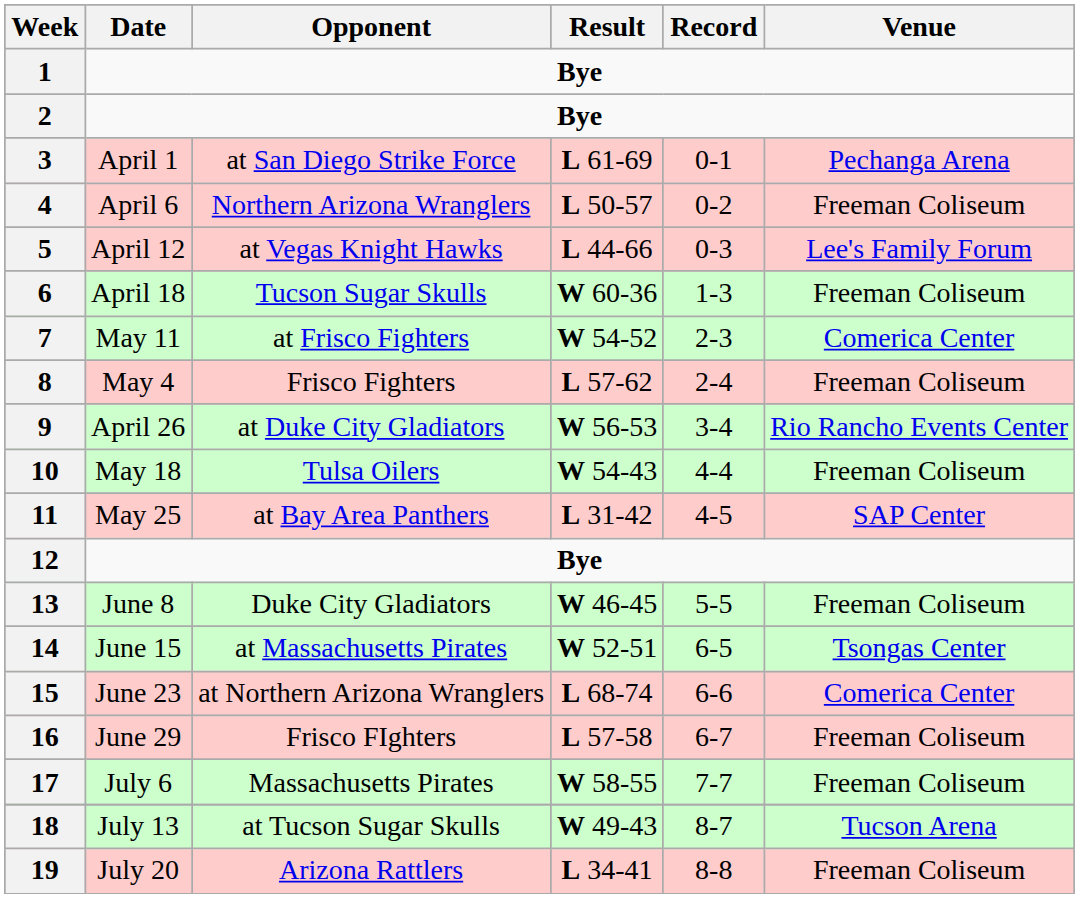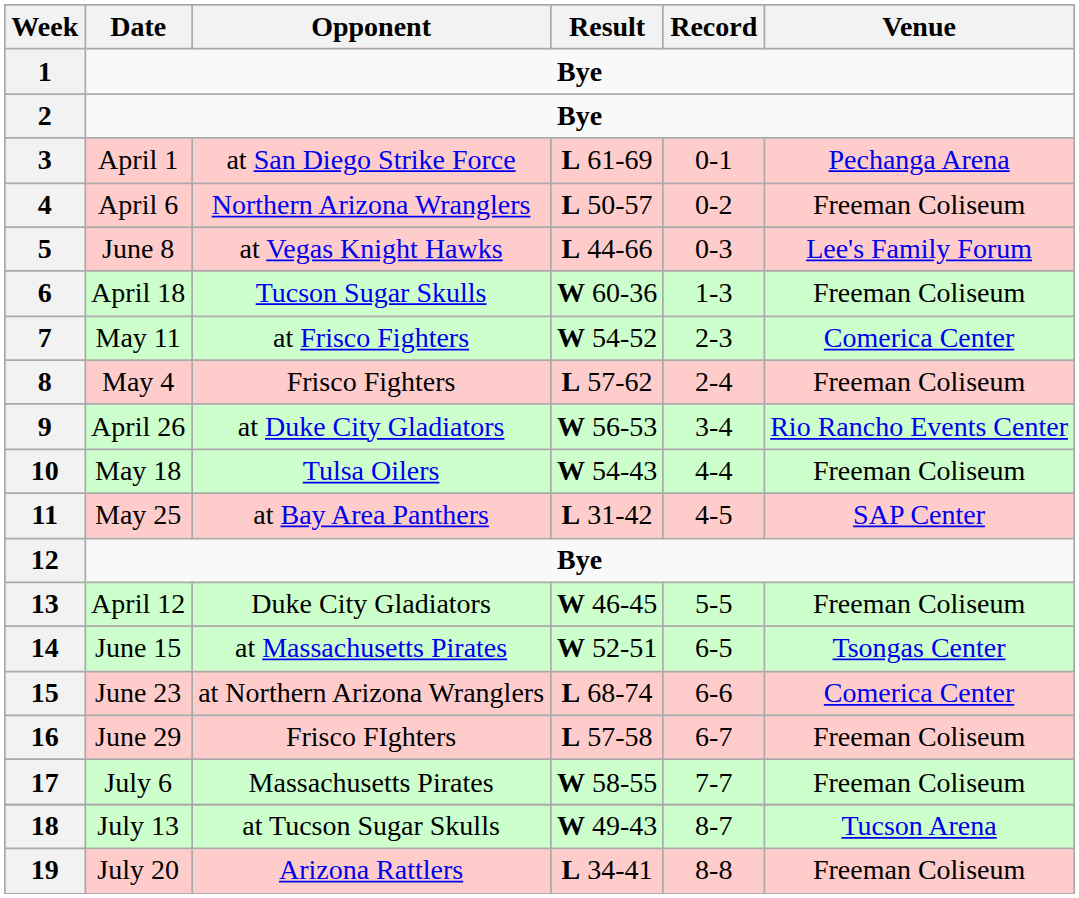(138, 248) April 12 -> (138, 248) June 8
(138, 603) June 8 -> (138, 603) April 12
